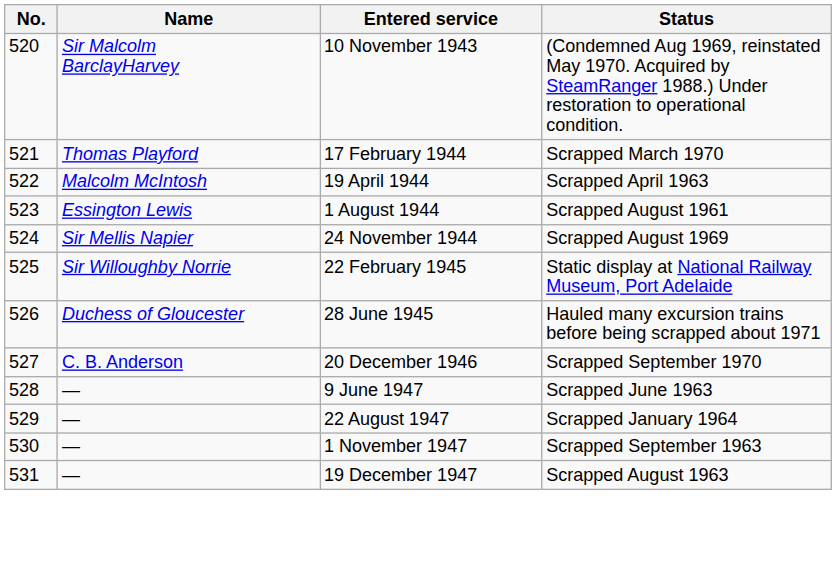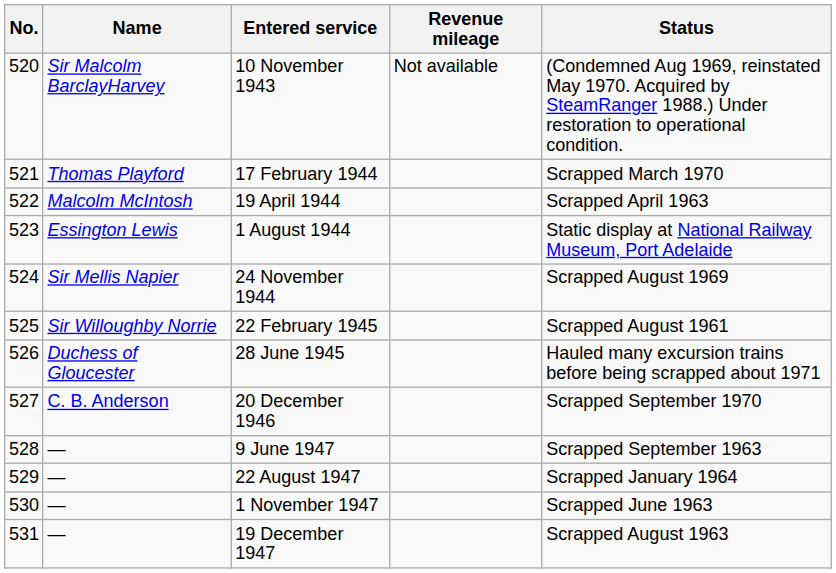+ column: (466, 28)
(637, 210) Scrapped August 1961 -> (679, 239) Static display at National Railway Museum, Port Adelaide
(679, 276) Static display at National Railway Museum, Port Adelaide -> (637, 325) Scrapped August 1961
(629, 390) Scrapped June 1963 -> (654, 449) Scrapped September 1963
(654, 446) Scrapped September 1963 -> (629, 505) Scrapped June 1963
